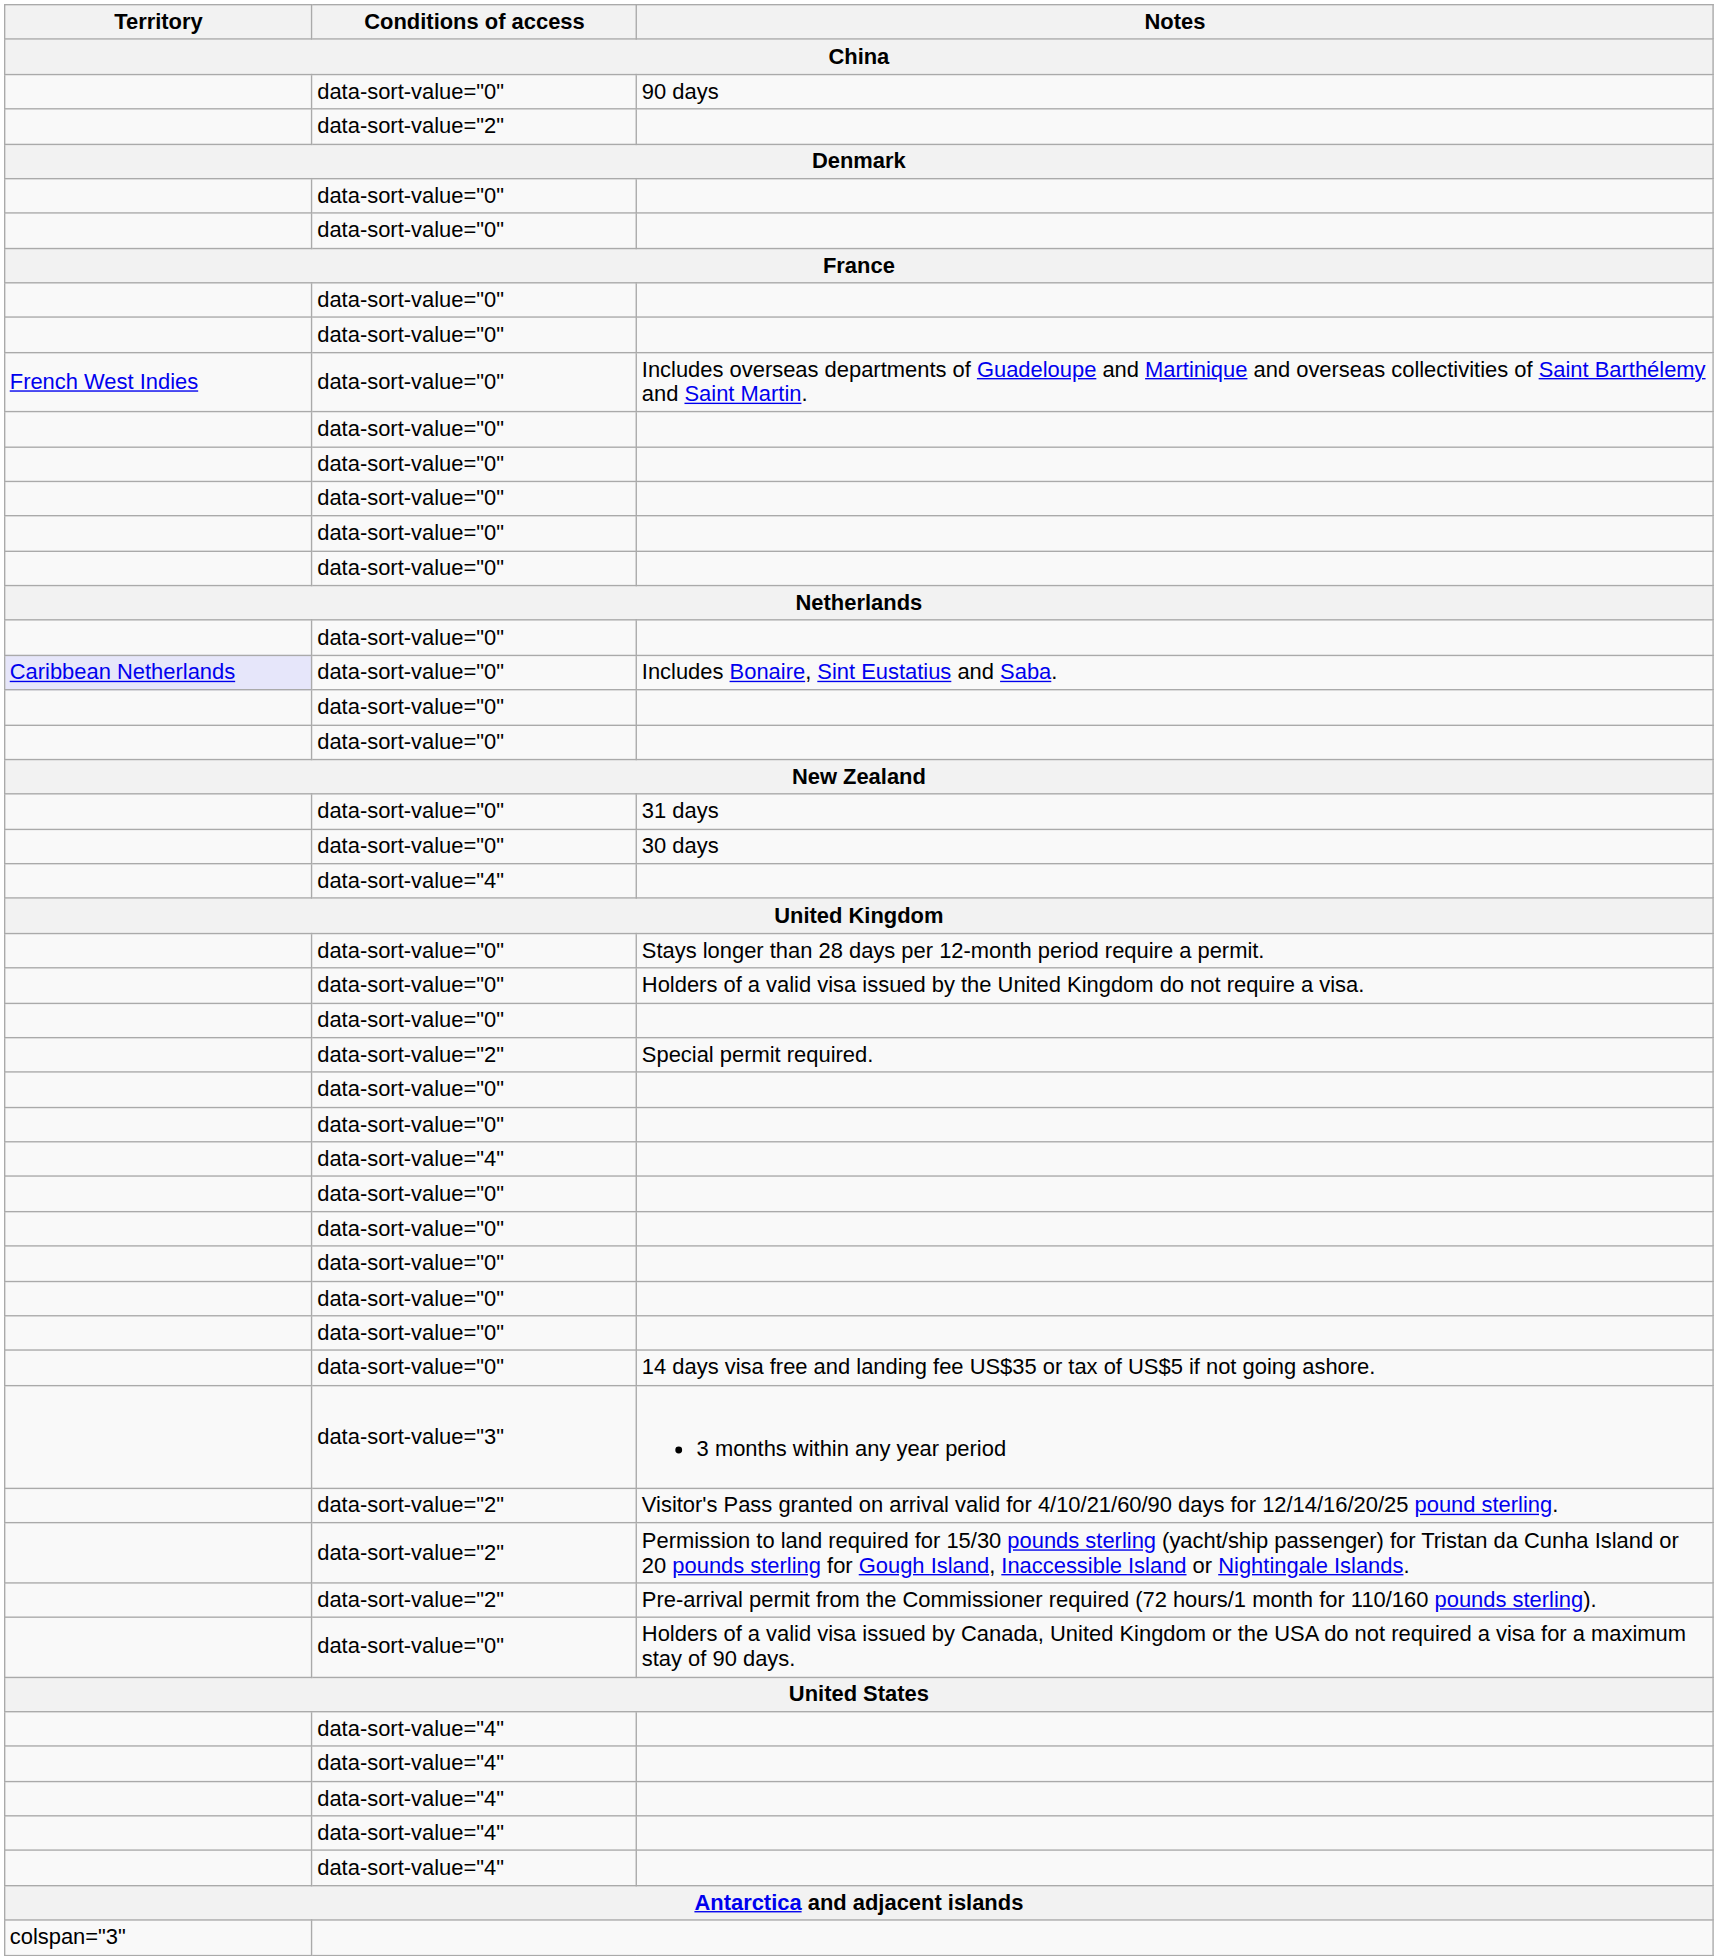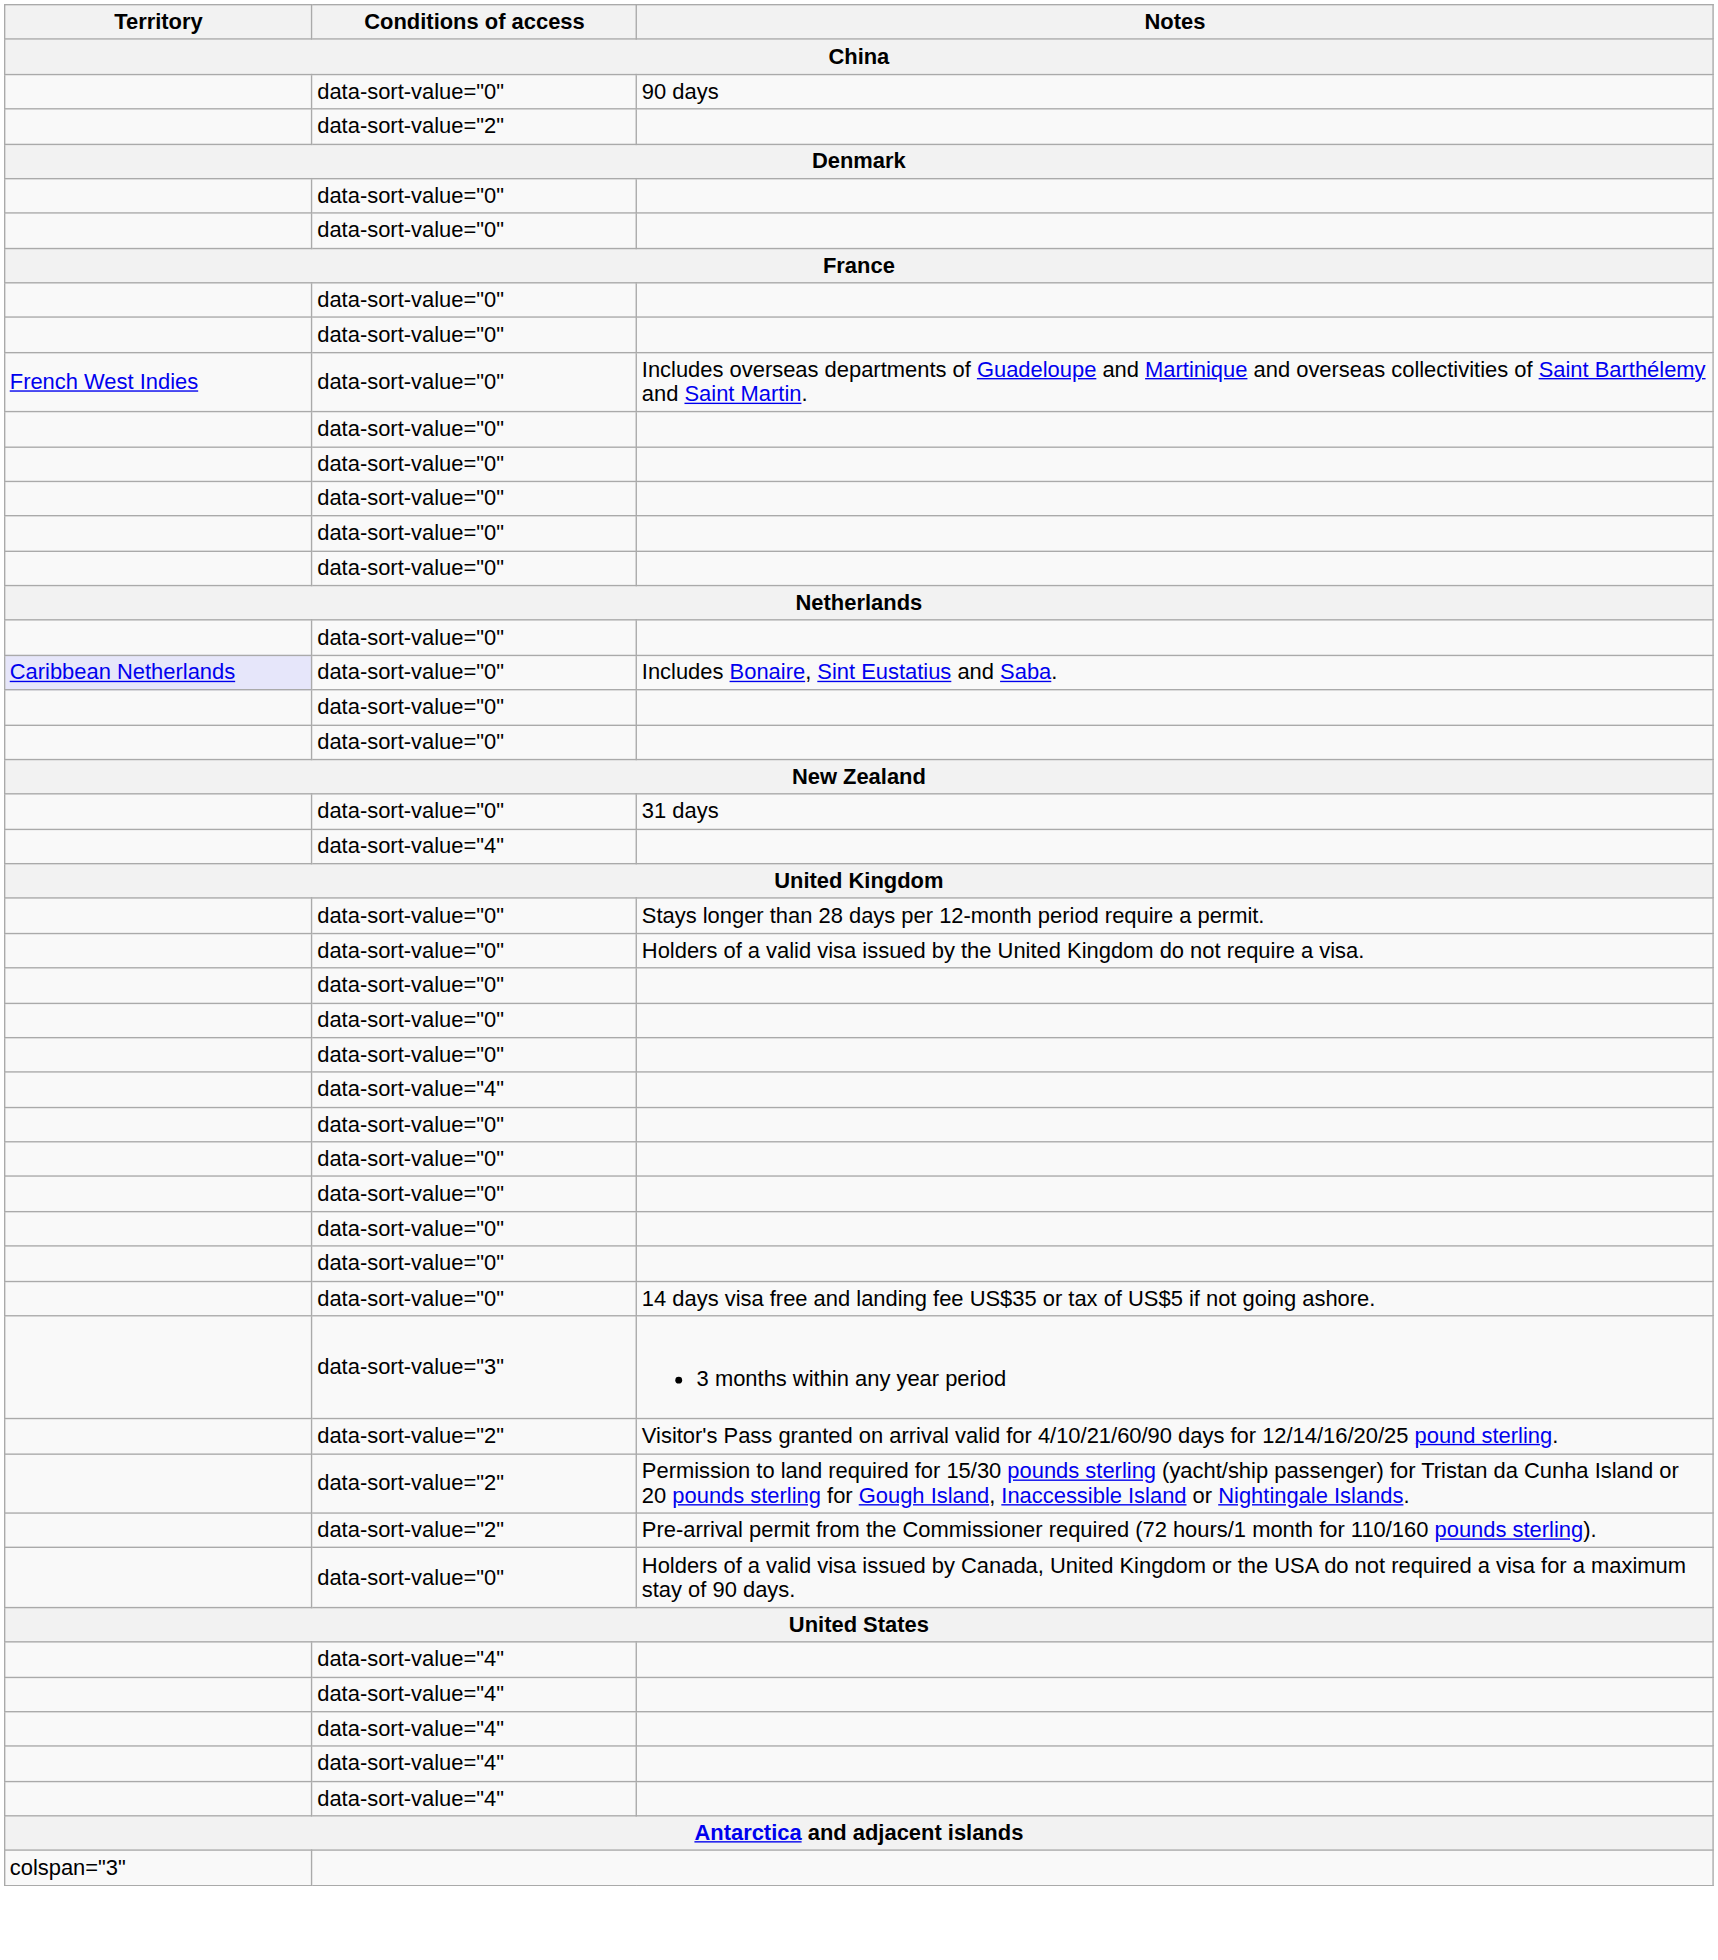- row: (411, 846)
- row: (411, 1054)
